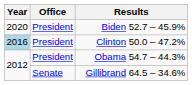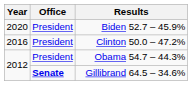(17, 42) lightblue background -> (17, 42) no background
(48, 73) normal -> (48, 73) bold
